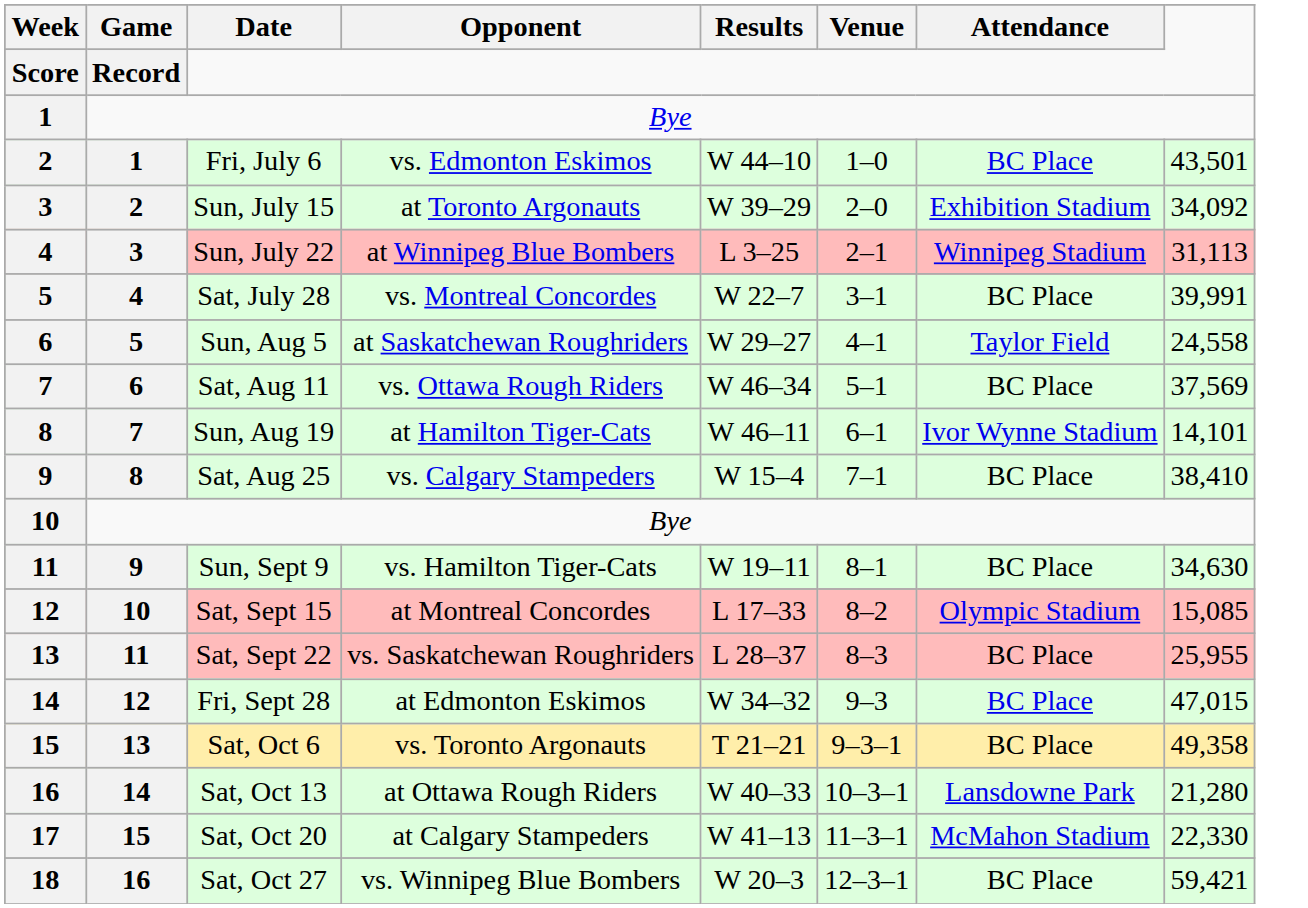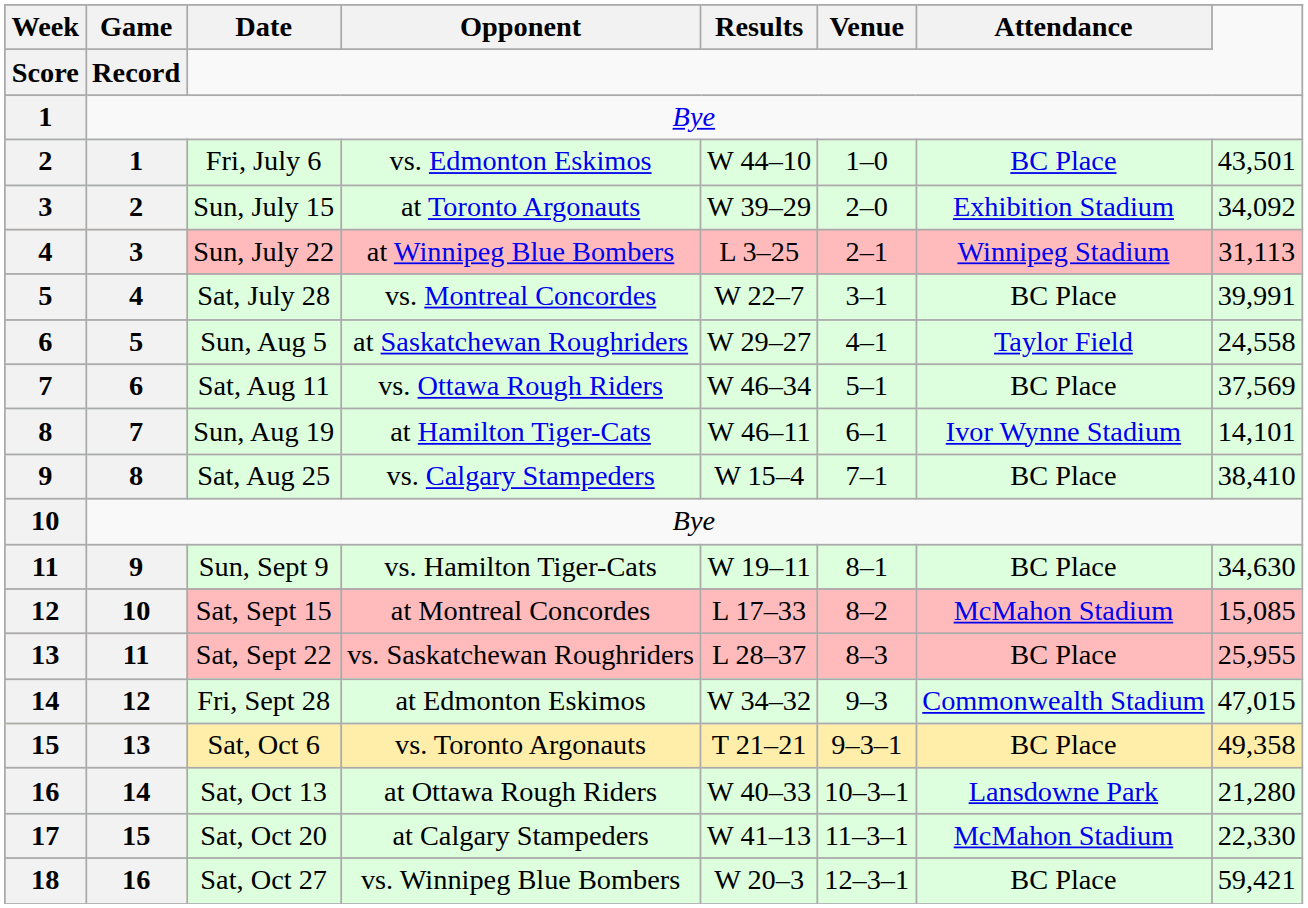(1040, 610) Olympic Stadium -> (1063, 610) McMahon Stadium
(1040, 700) BC Place -> (1063, 700) Commonwealth Stadium
